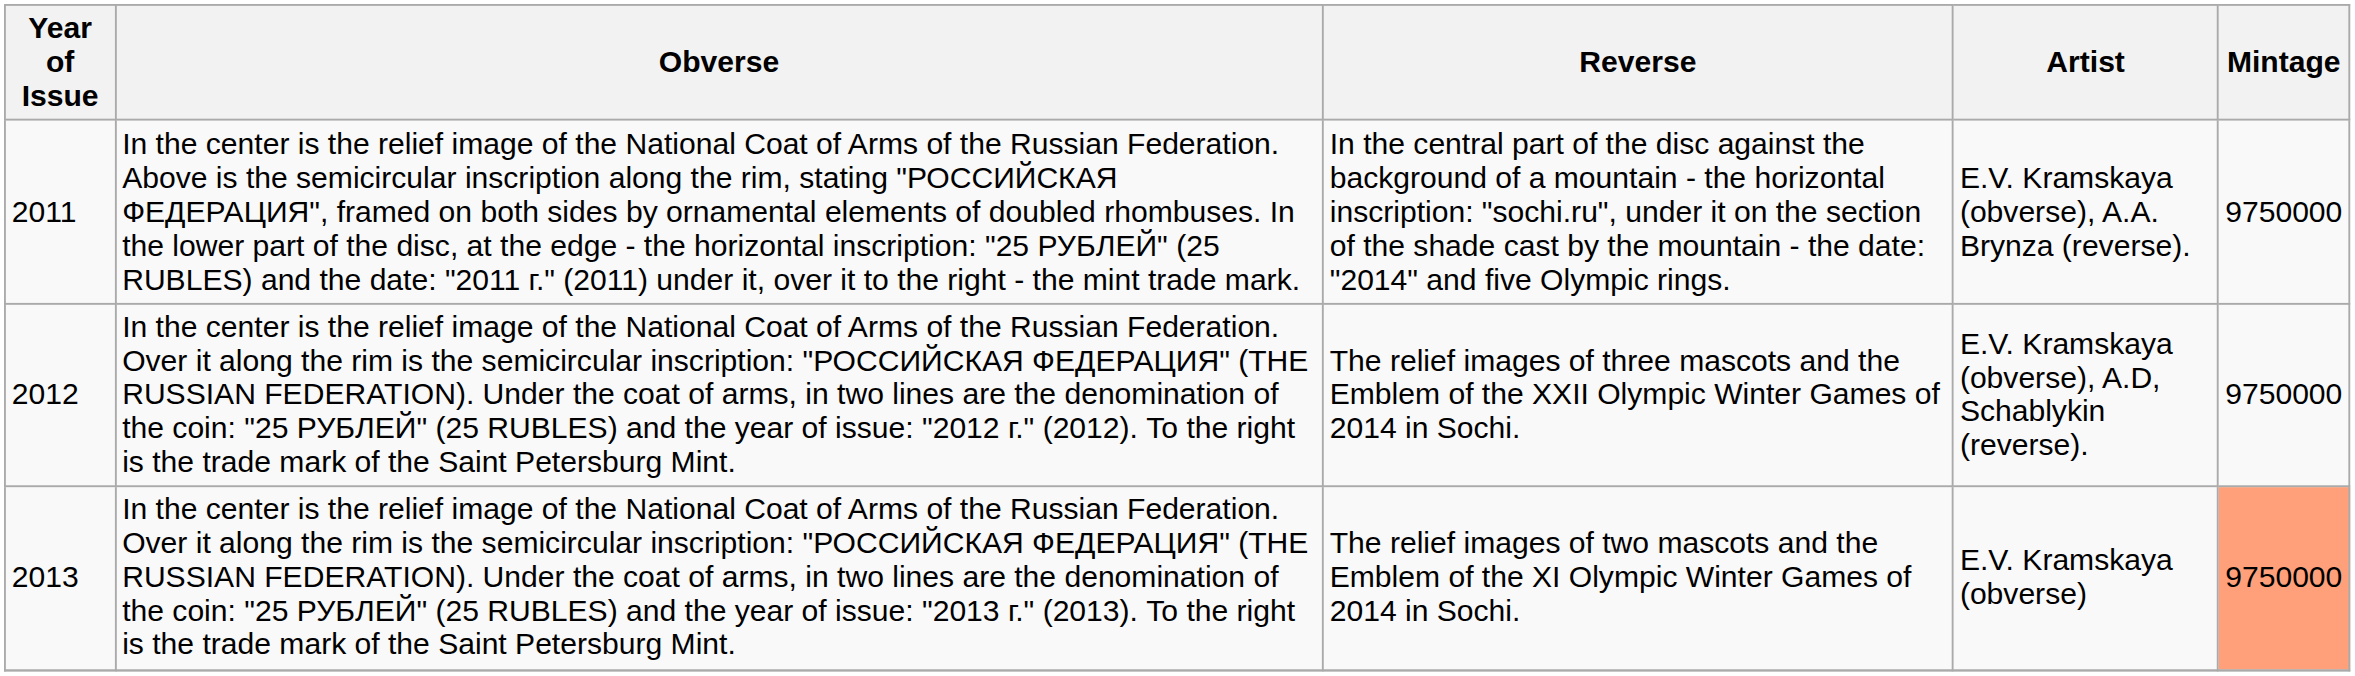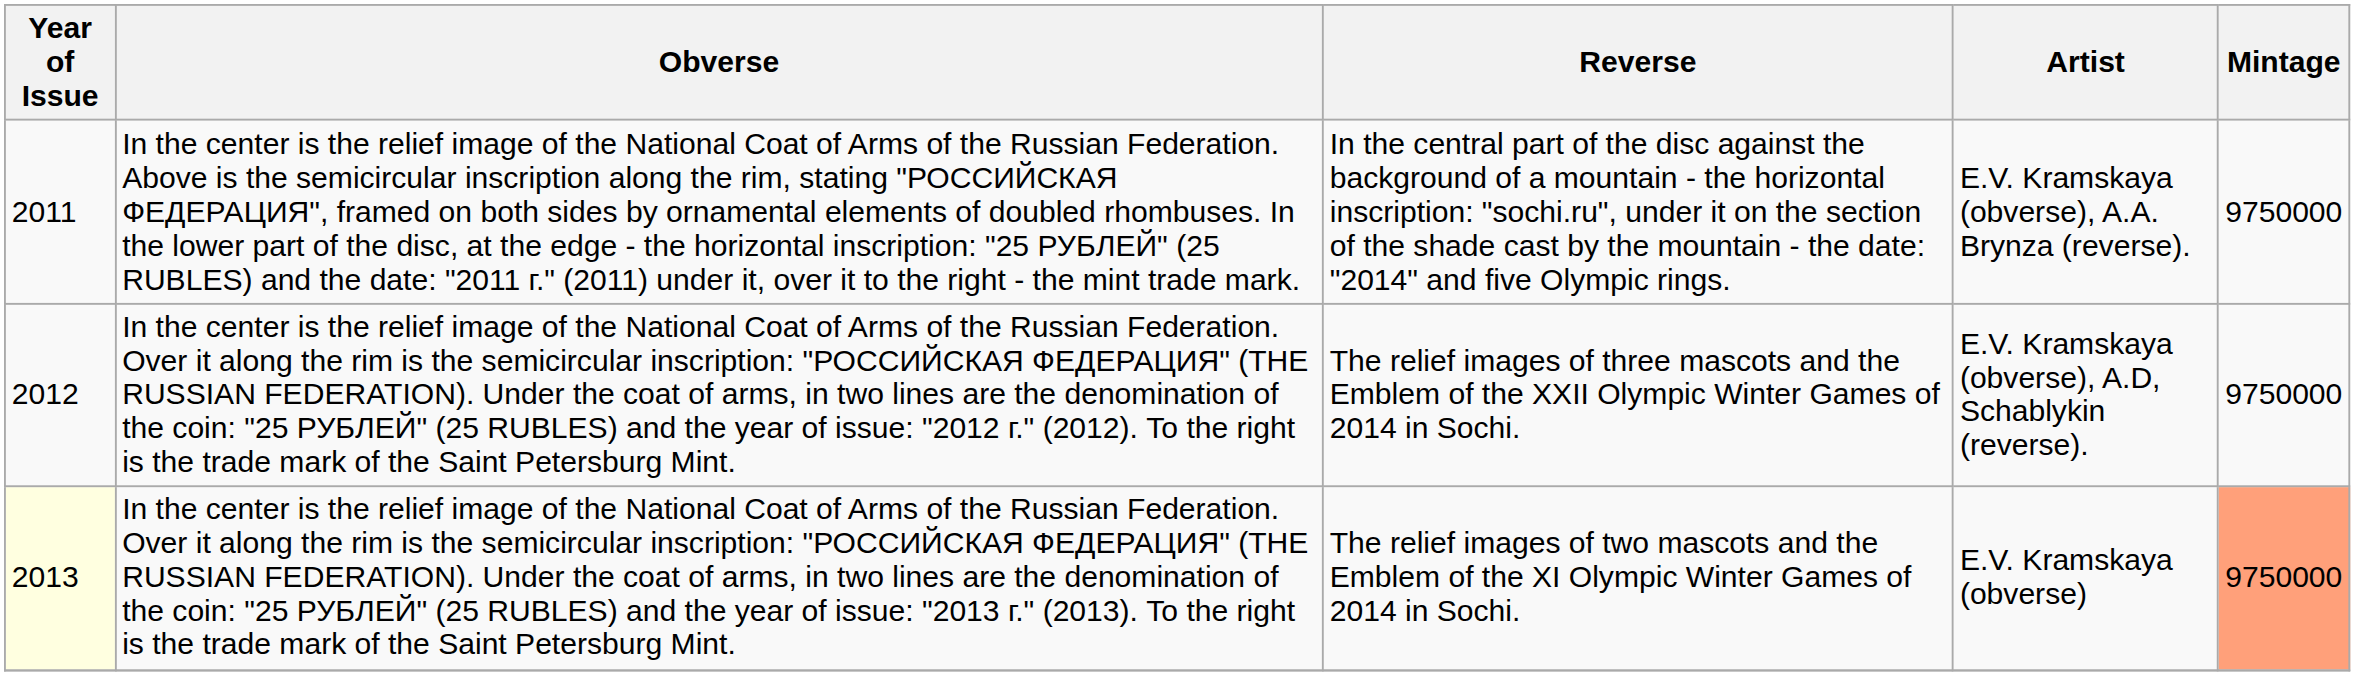(45, 577) no background -> (45, 577) lightyellow background
